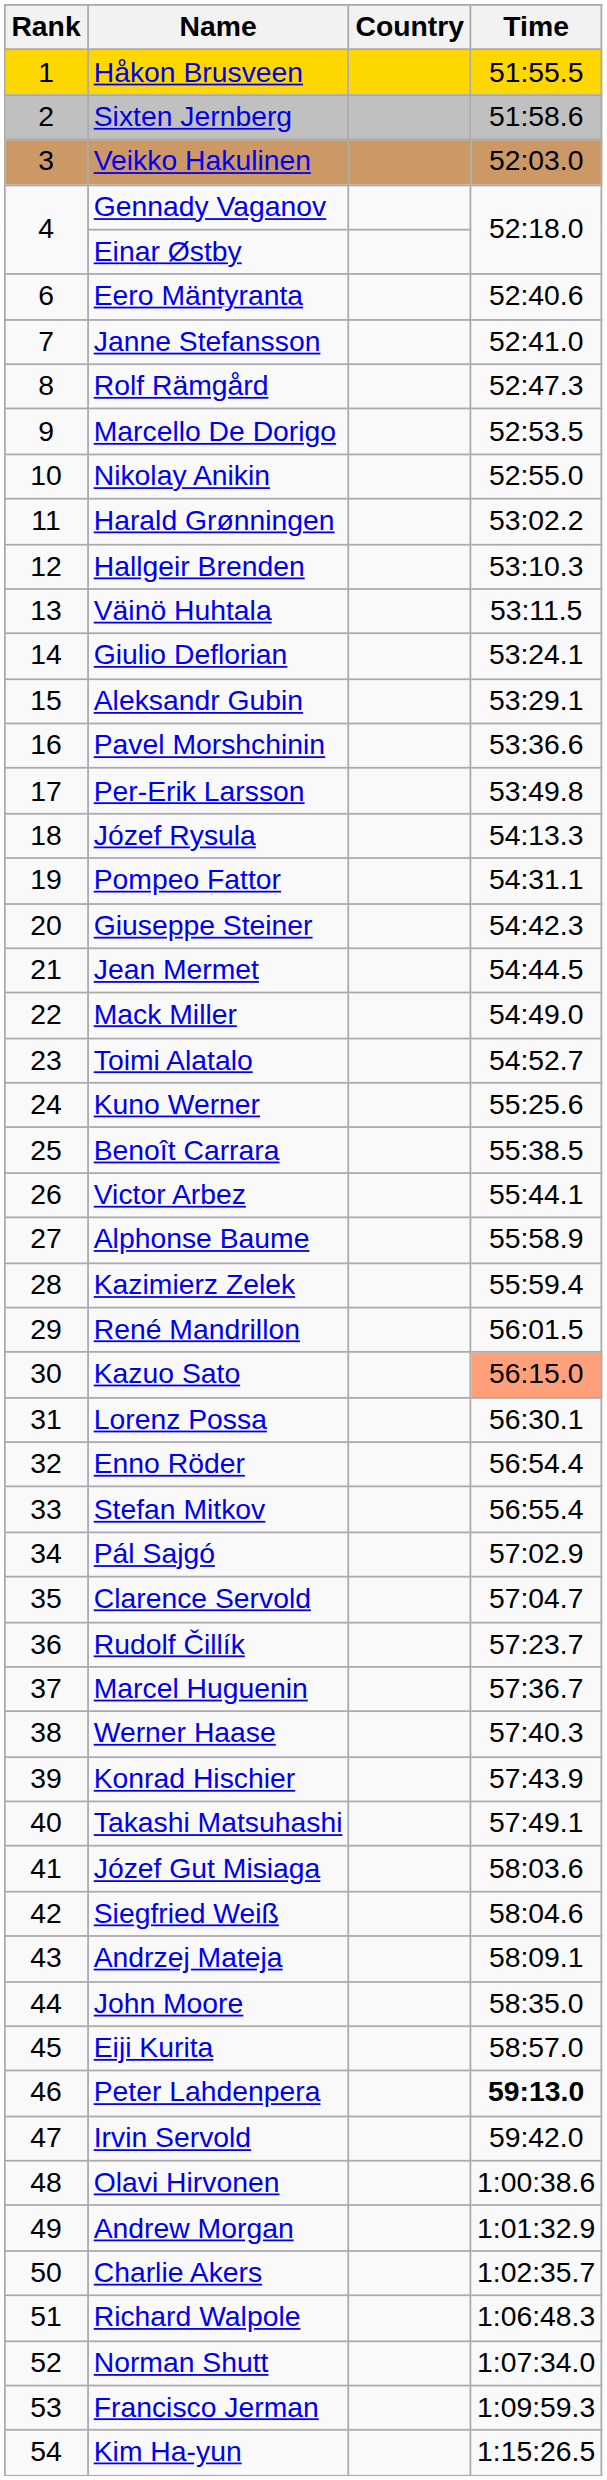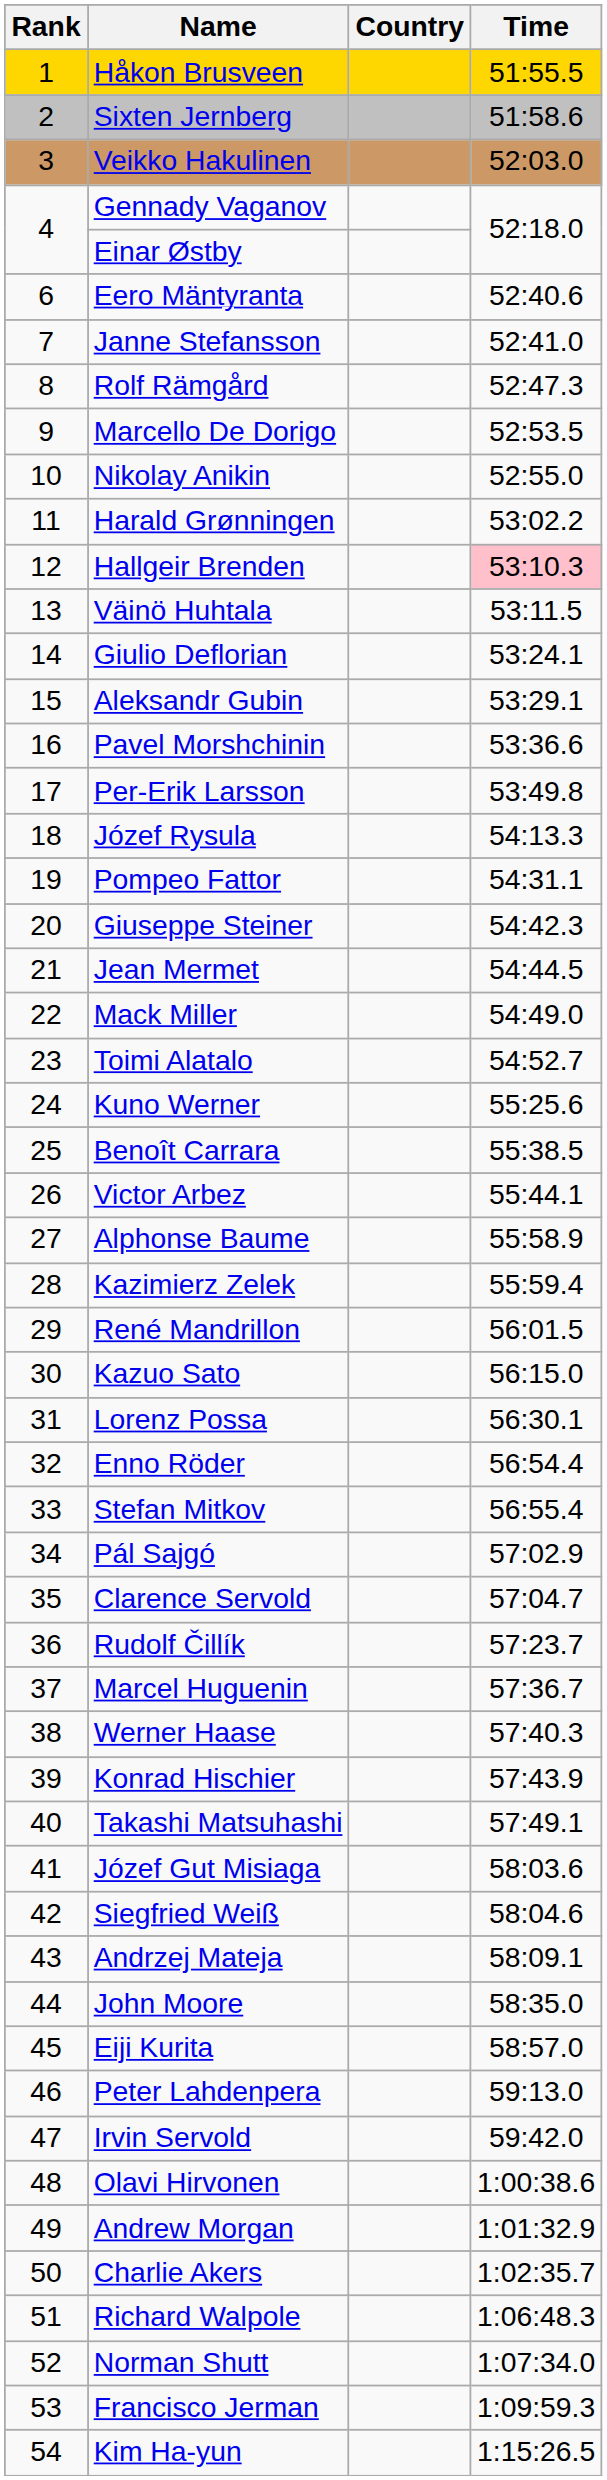(536, 565) no background -> (536, 565) pink background
(536, 1374) lightsalmon background -> (536, 1374) no background
(536, 2092) bold -> (536, 2092) normal
